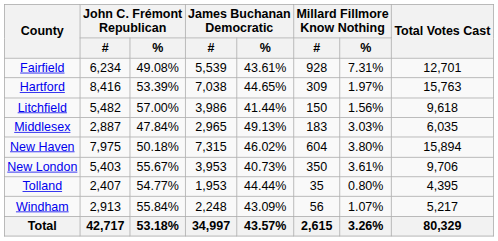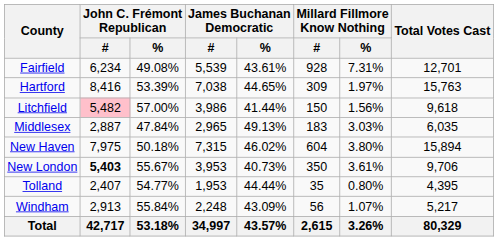(105, 107) no background -> (105, 107) pink background
(105, 166) normal -> (105, 166) bold
